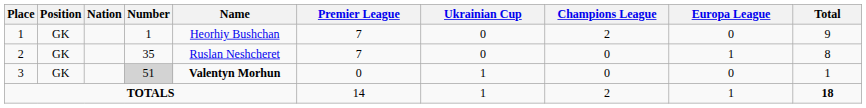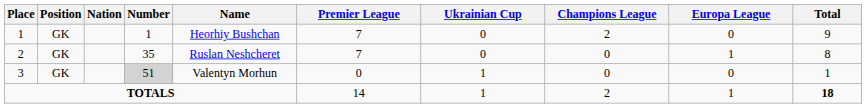(235, 73) bold -> (235, 73) normal
